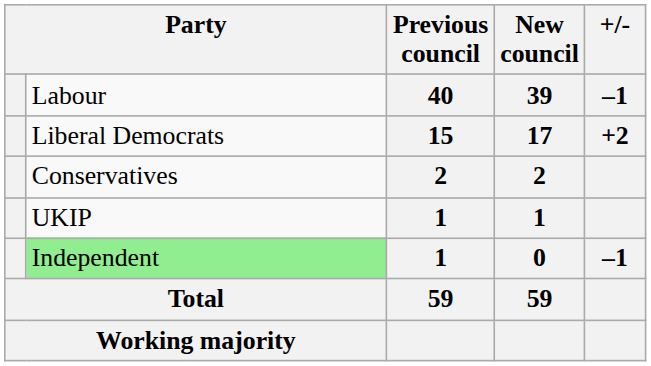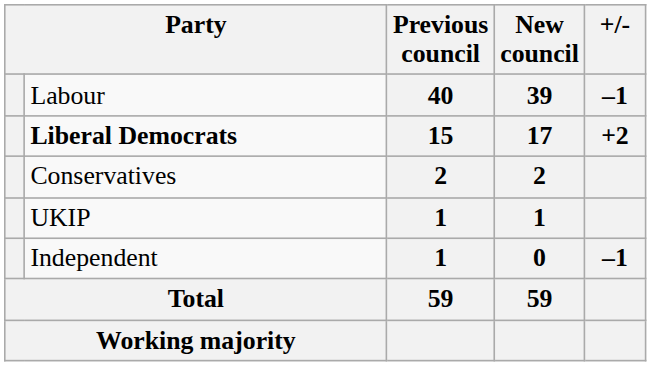(128, 135) normal -> (134, 135) bold
(95, 258) lightgreen background -> (94, 258) no background
